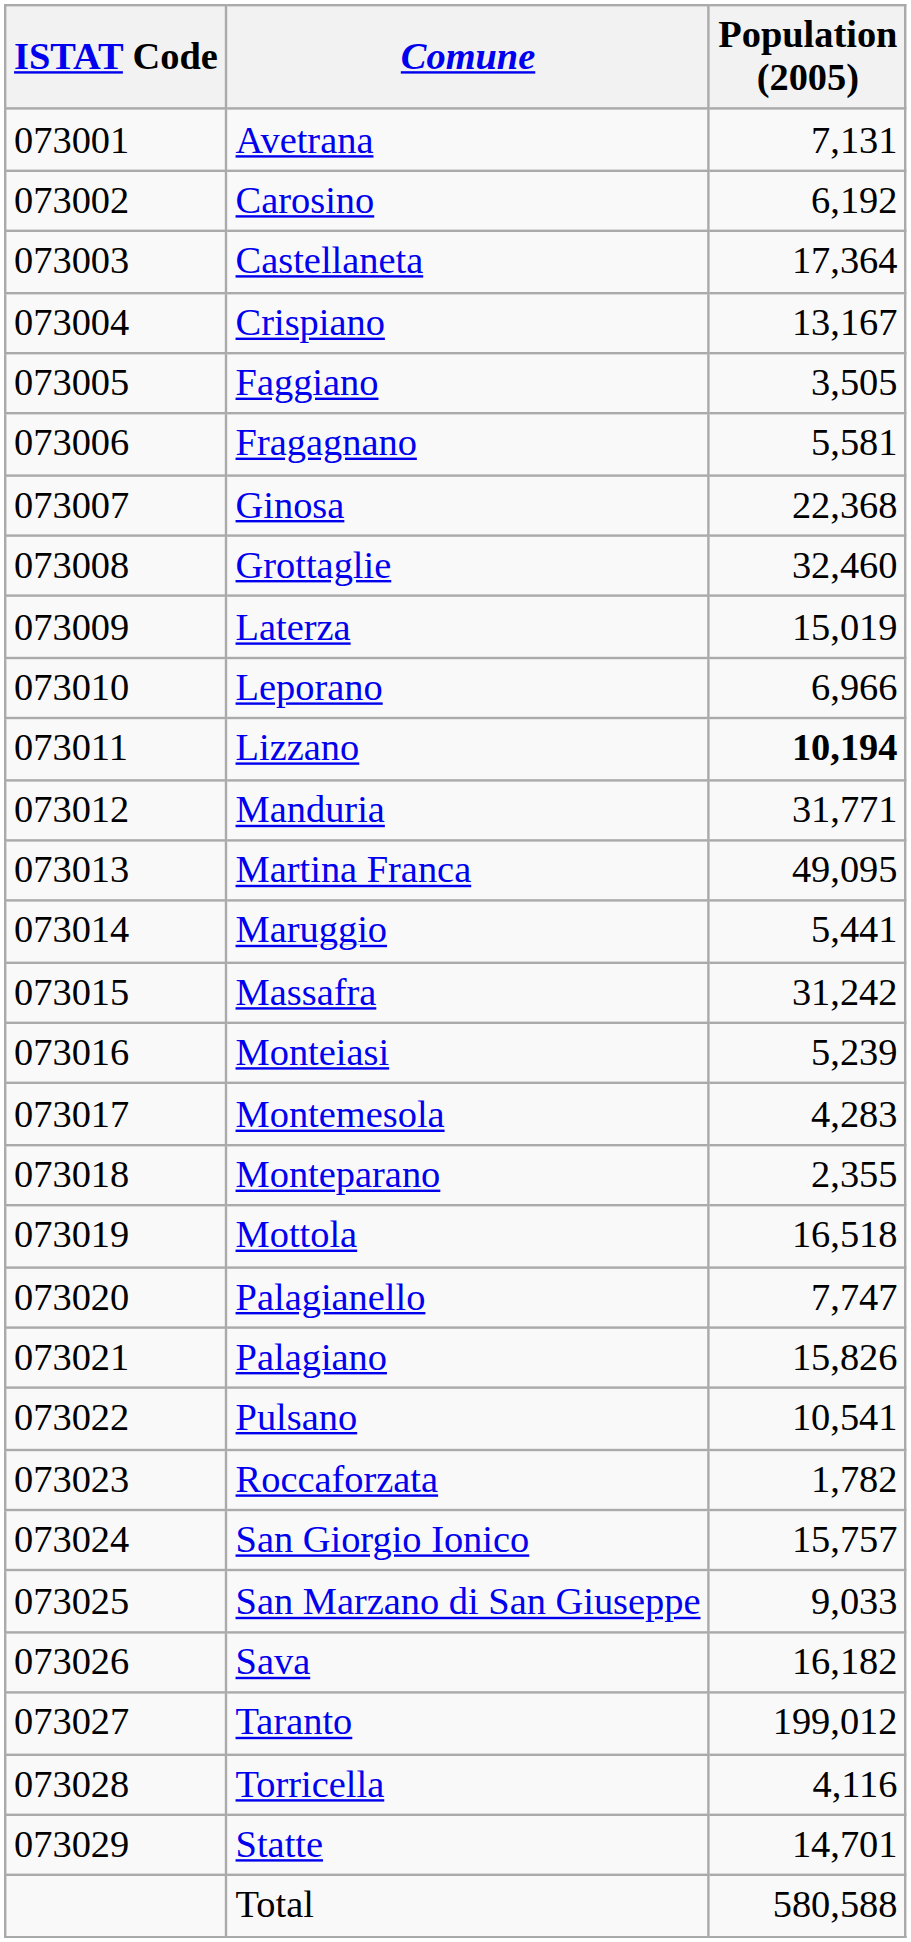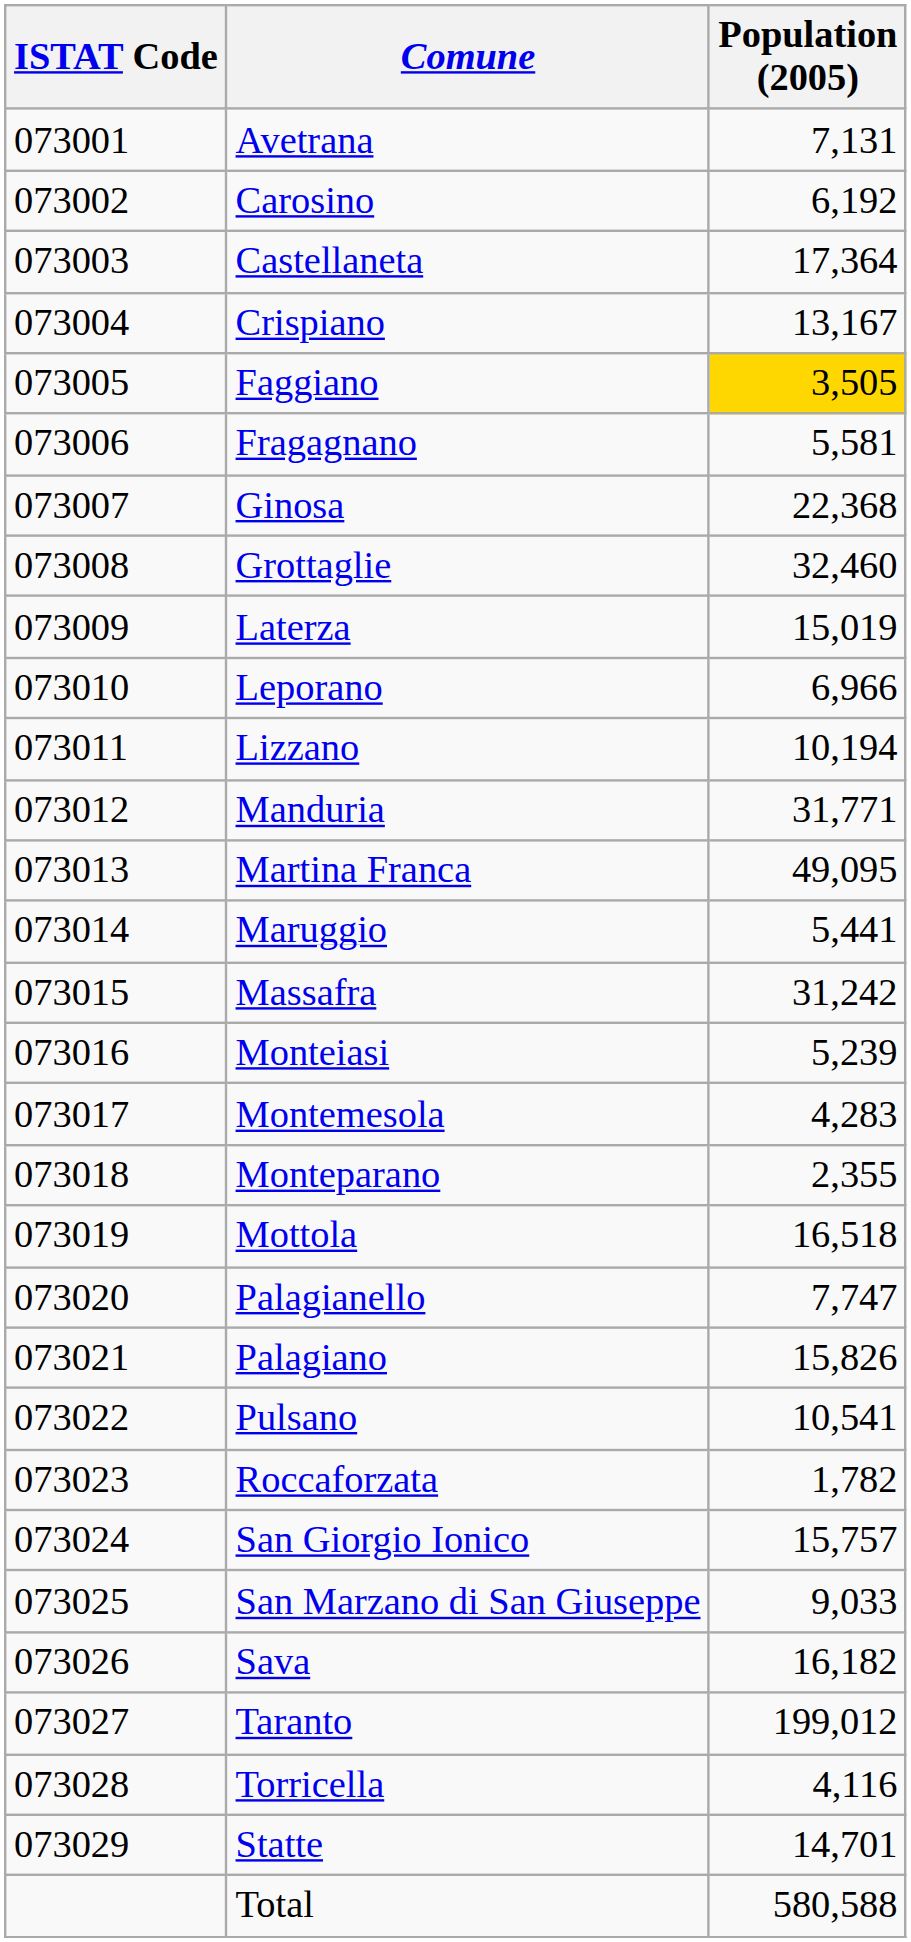(854, 382) no background -> (854, 382) gold background
(845, 748) bold -> (845, 748) normal
